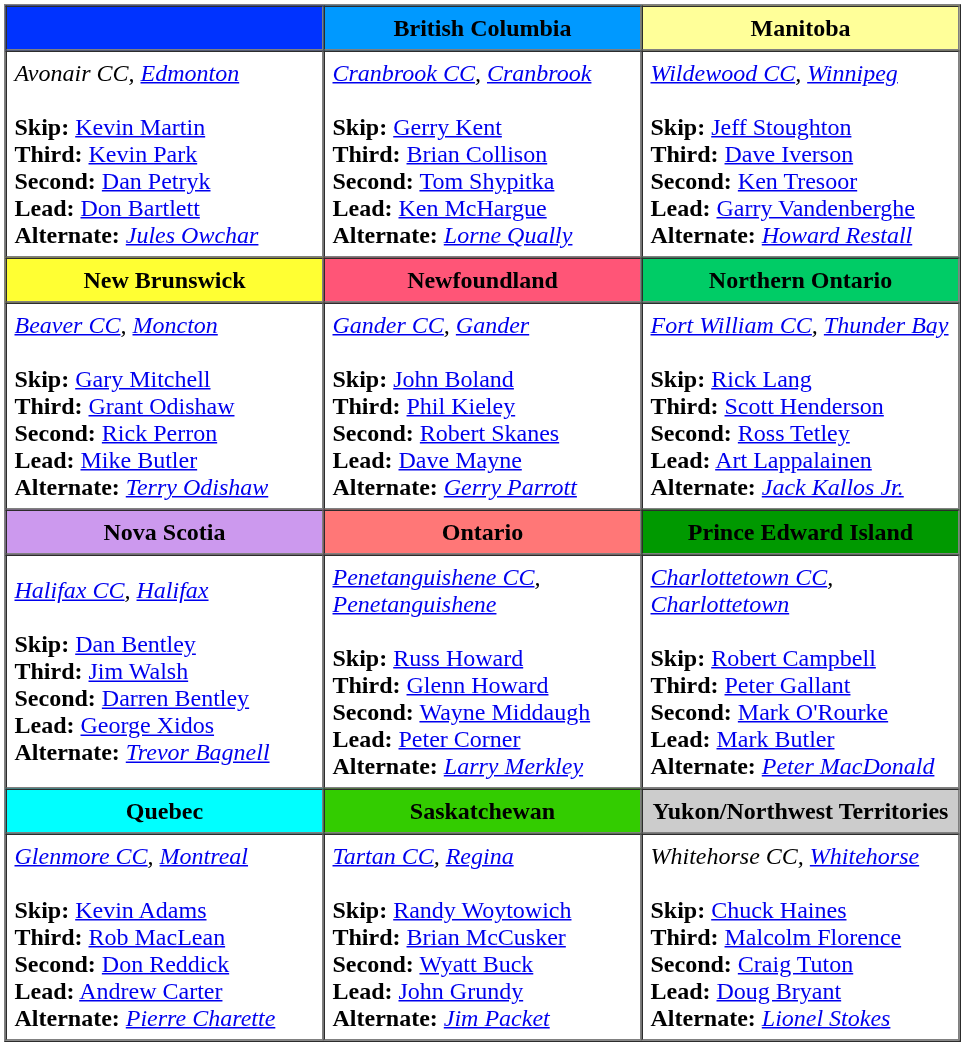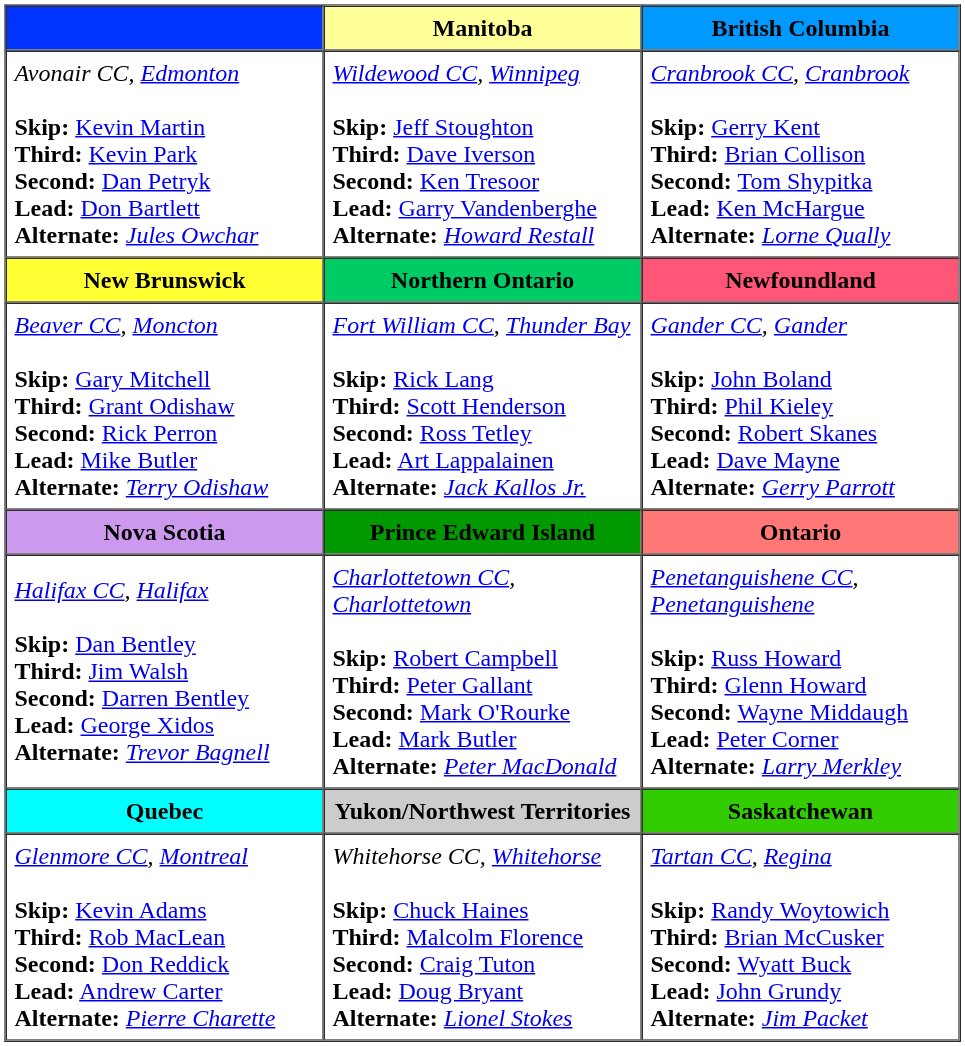columns swapped: (482, 27) <-> (800, 27)
